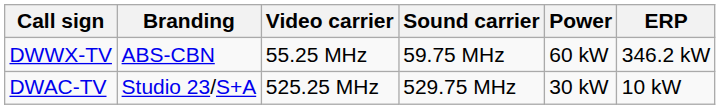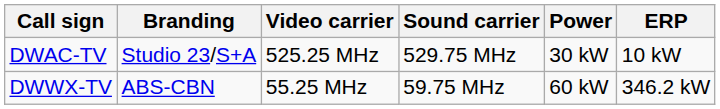rows swapped: (61, 54) <-> (58, 87)
